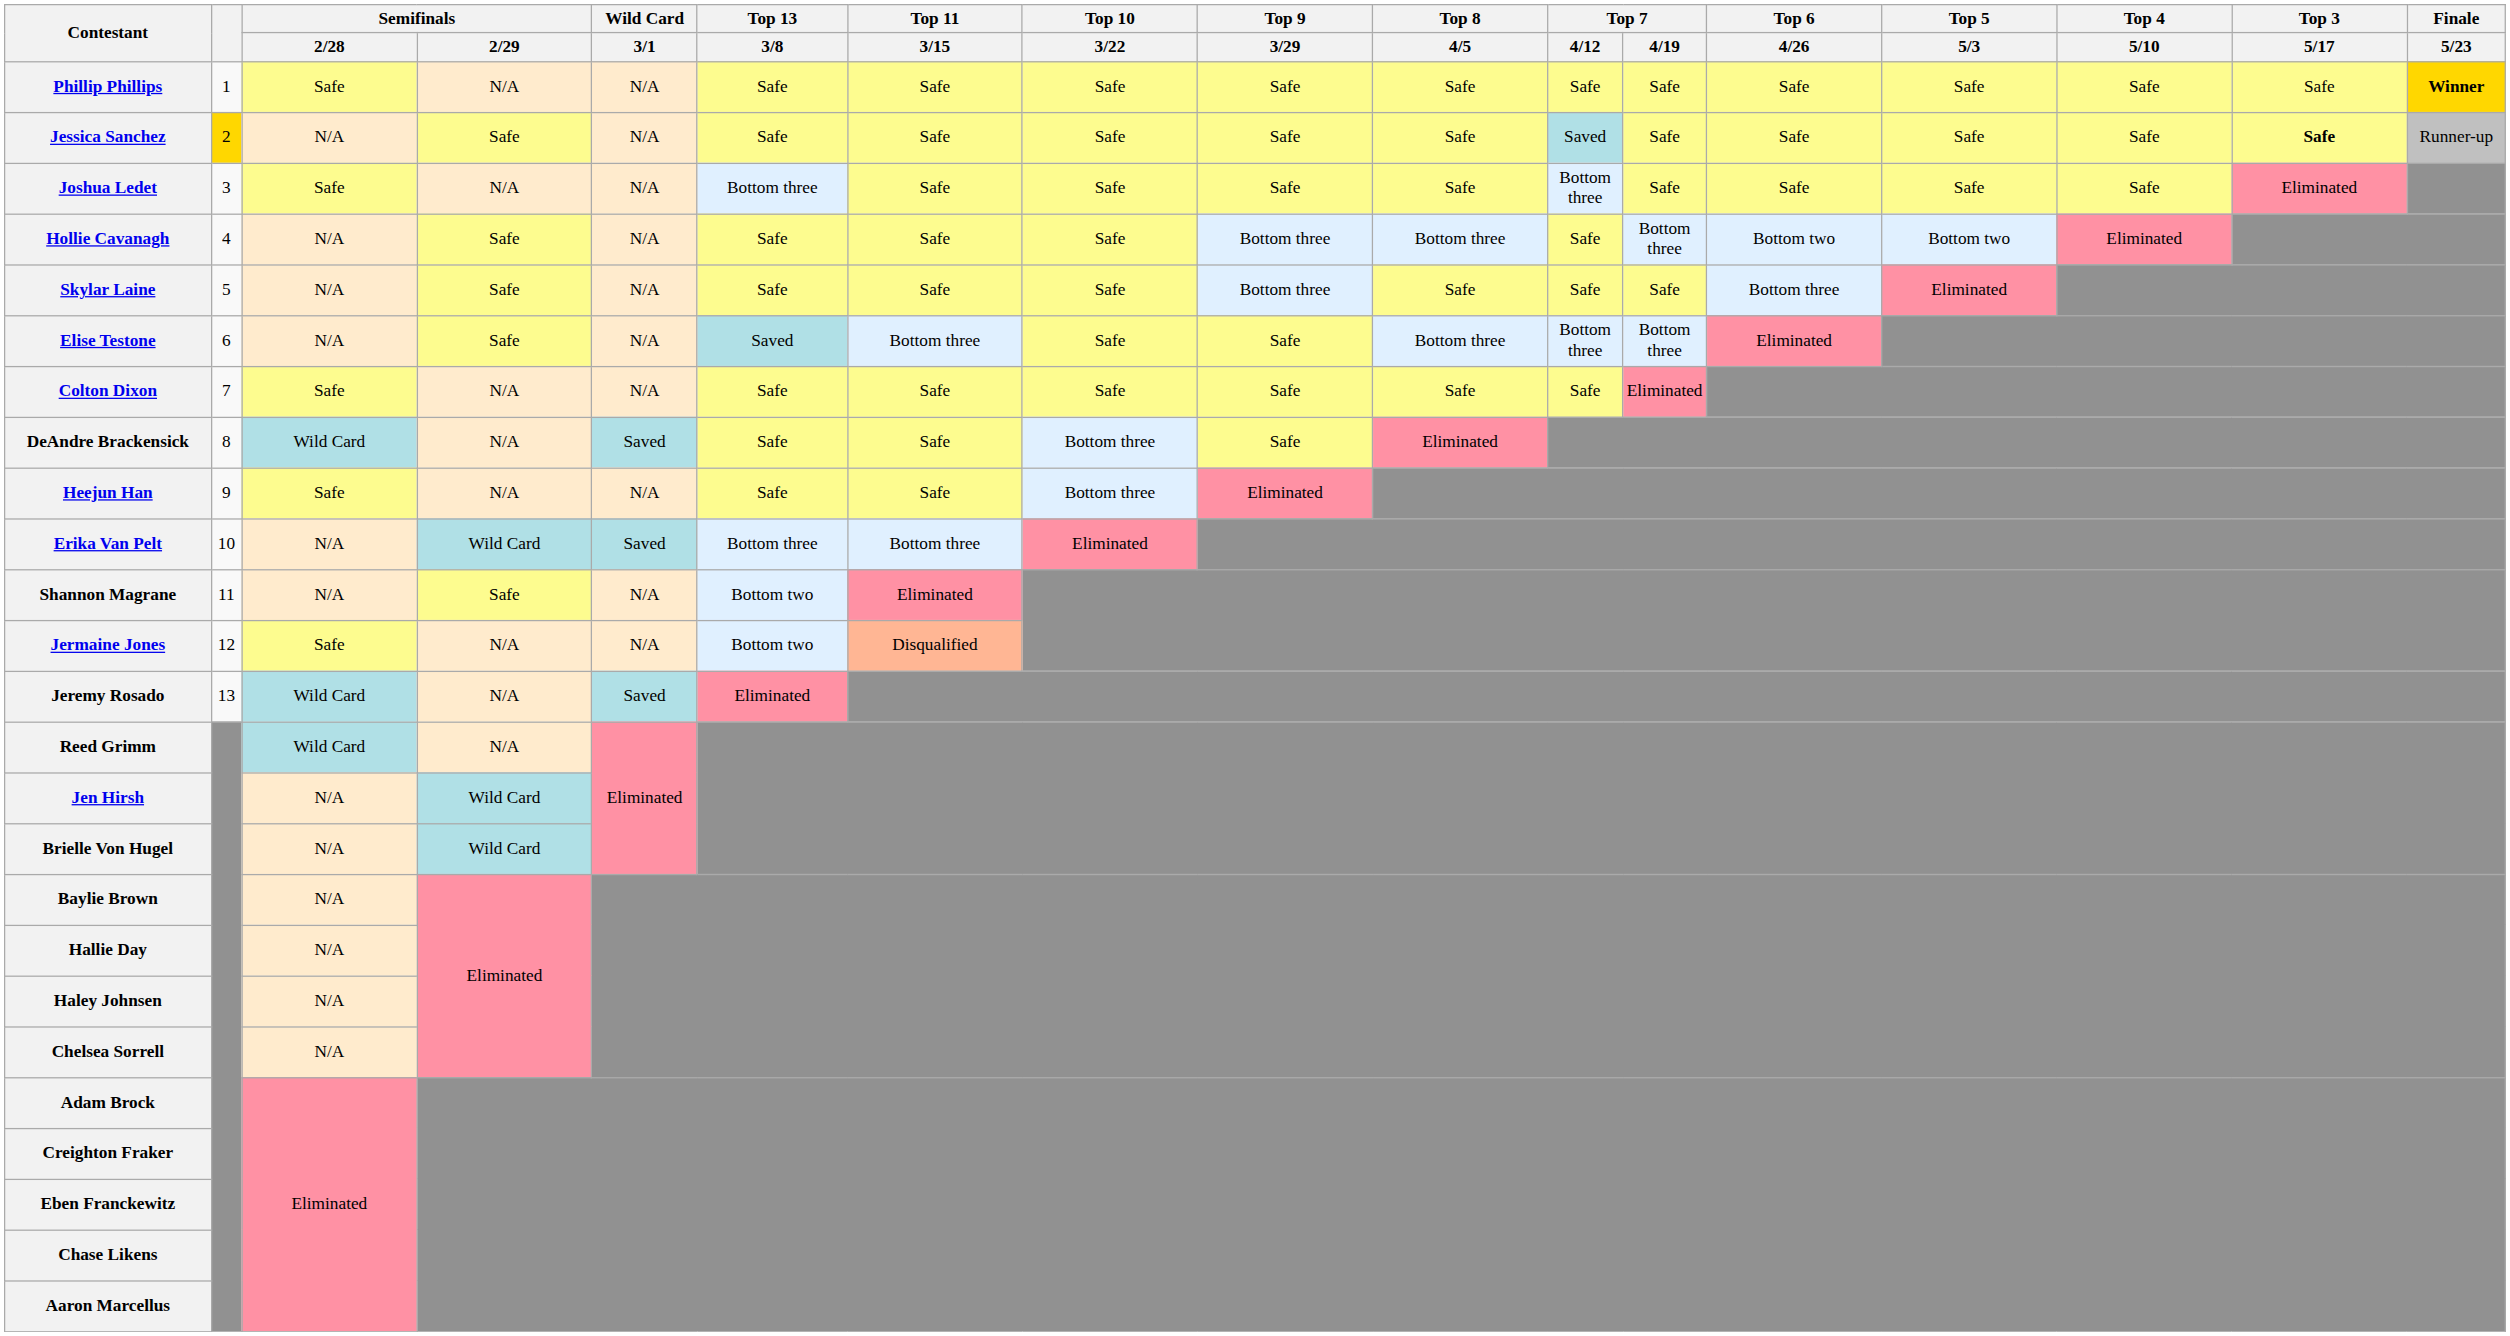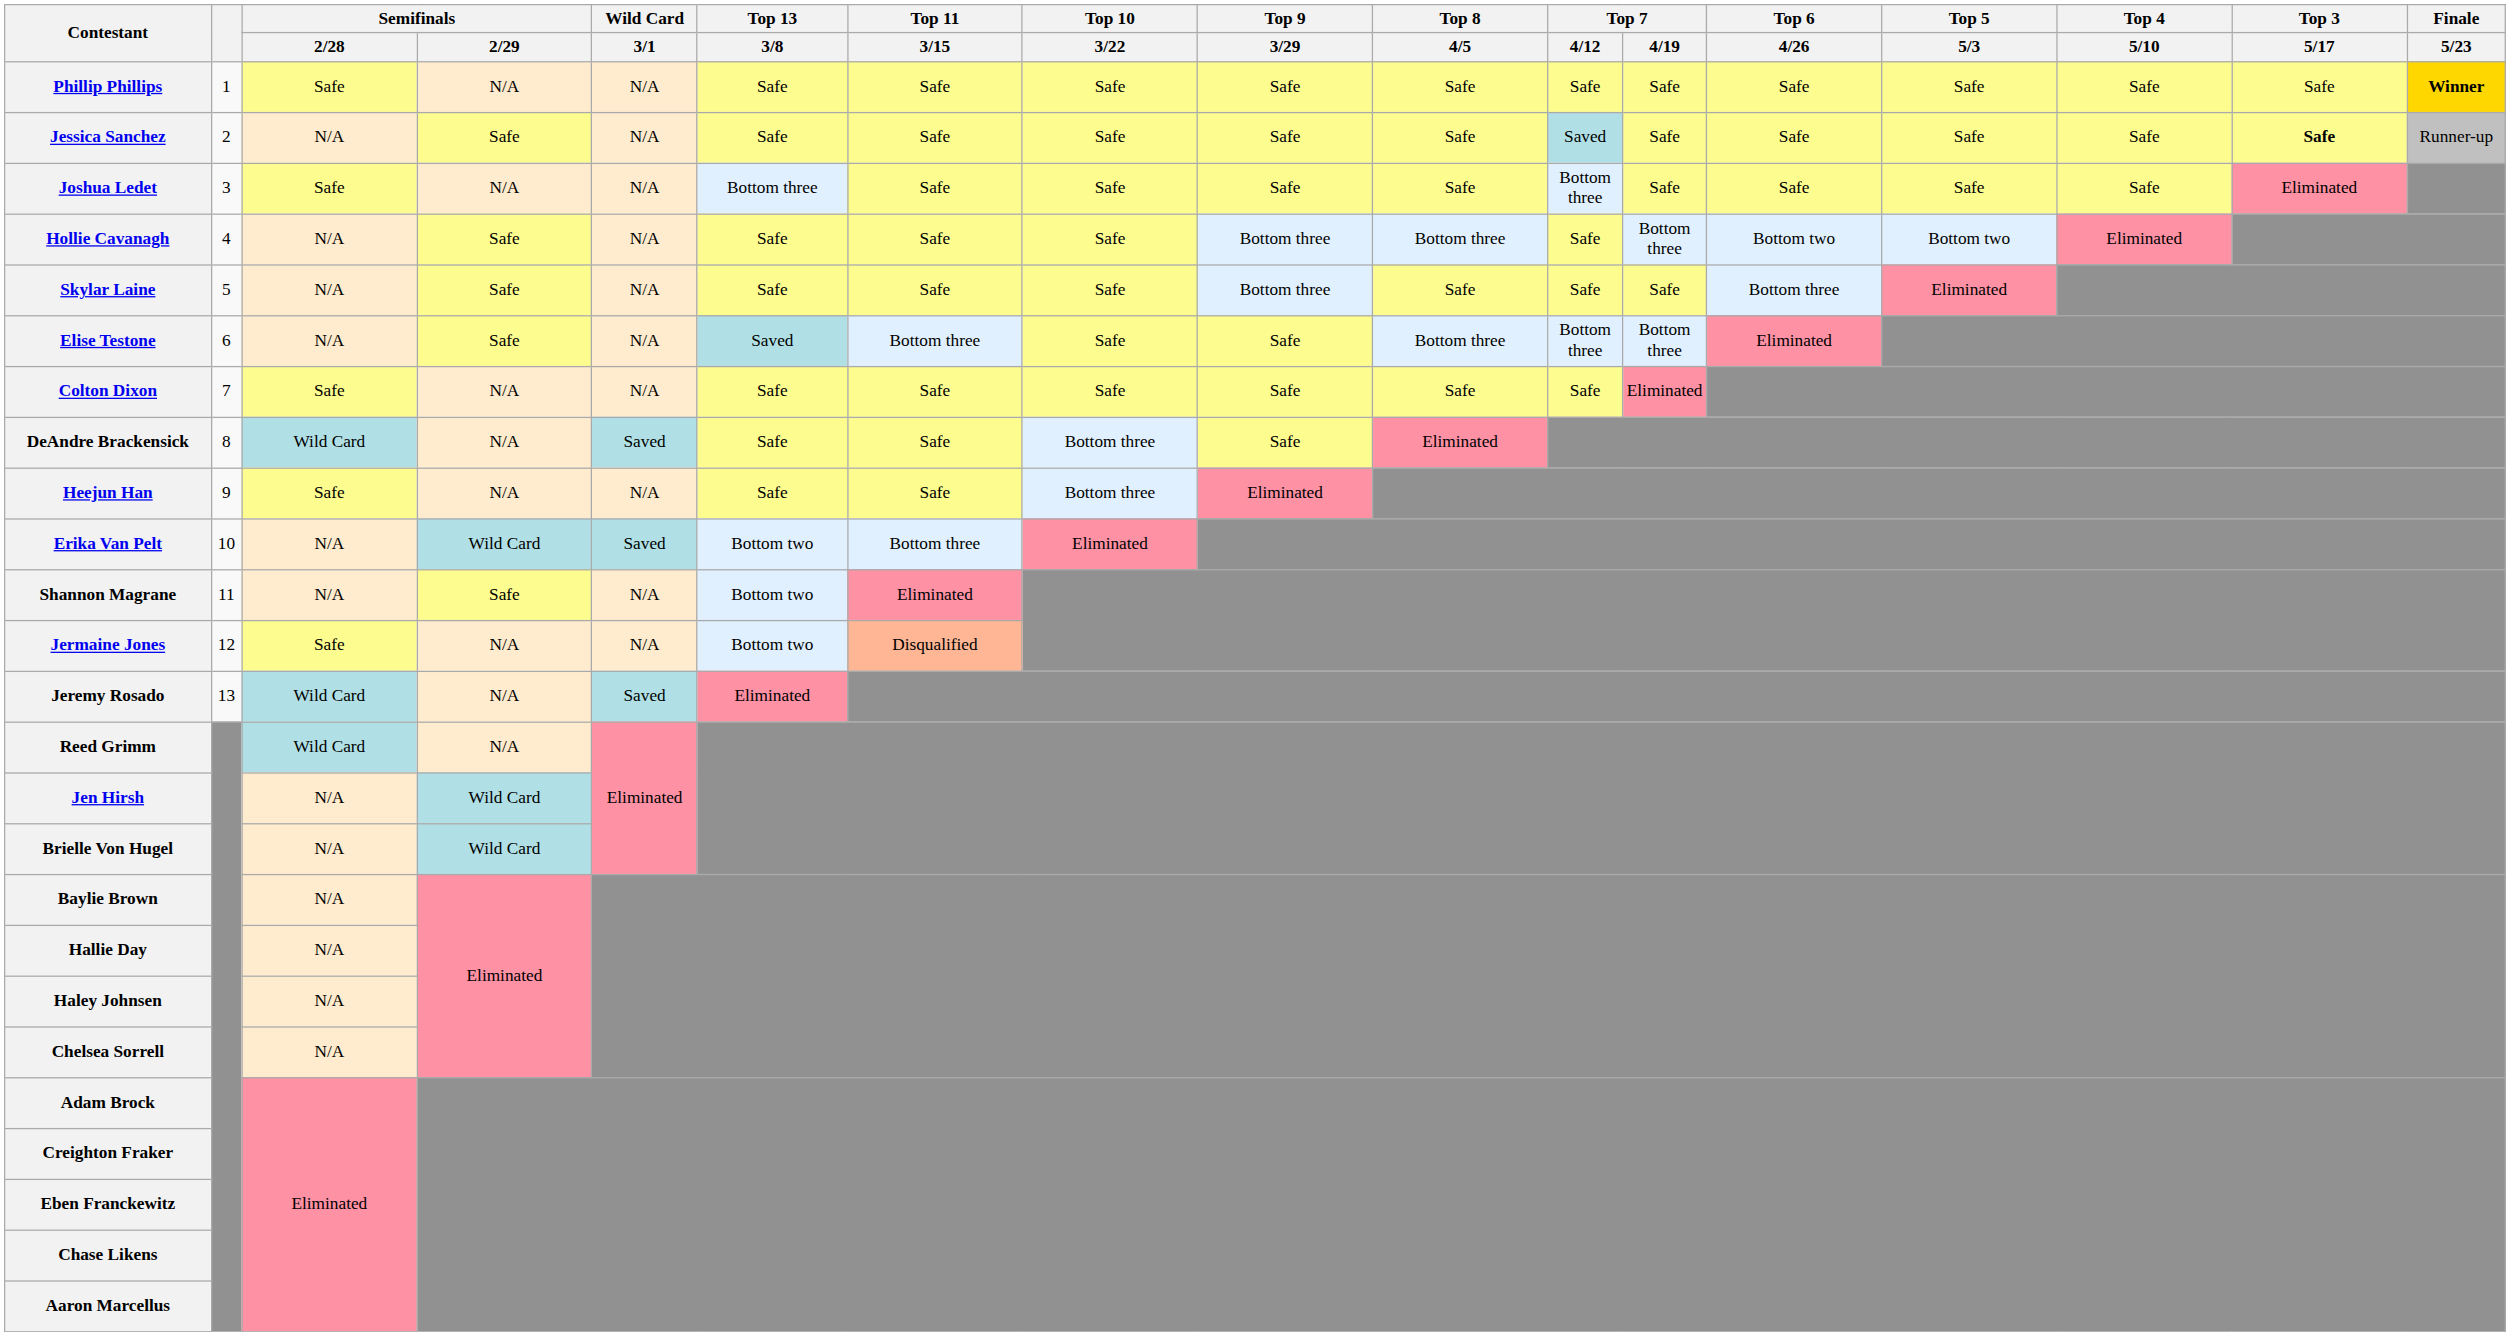(226, 137) gold background -> (226, 137) no background
(772, 543) Bottom three -> (772, 543) Bottom two
